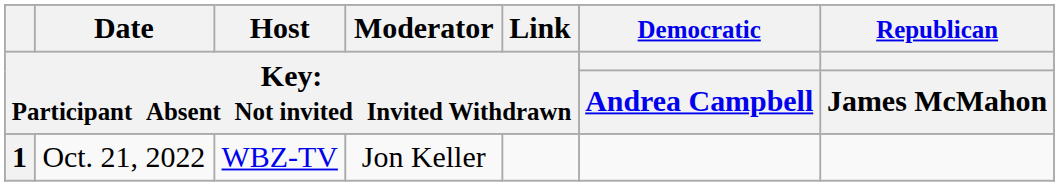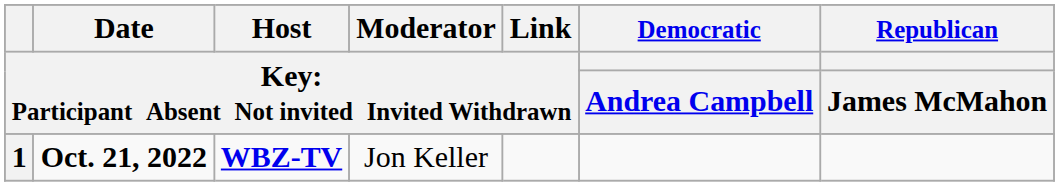(124, 156) normal -> (124, 156) bold
(280, 156) normal -> (282, 156) bold
